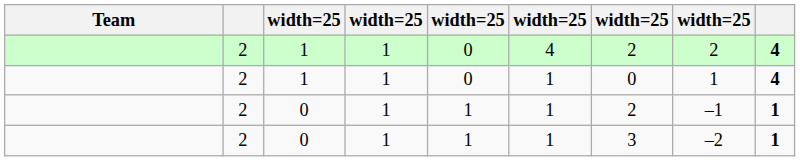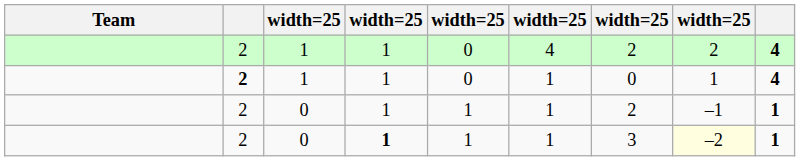(243, 80) normal -> (243, 80) bold
(386, 140) normal -> (386, 140) bold
(714, 140) no background -> (714, 140) lightyellow background
